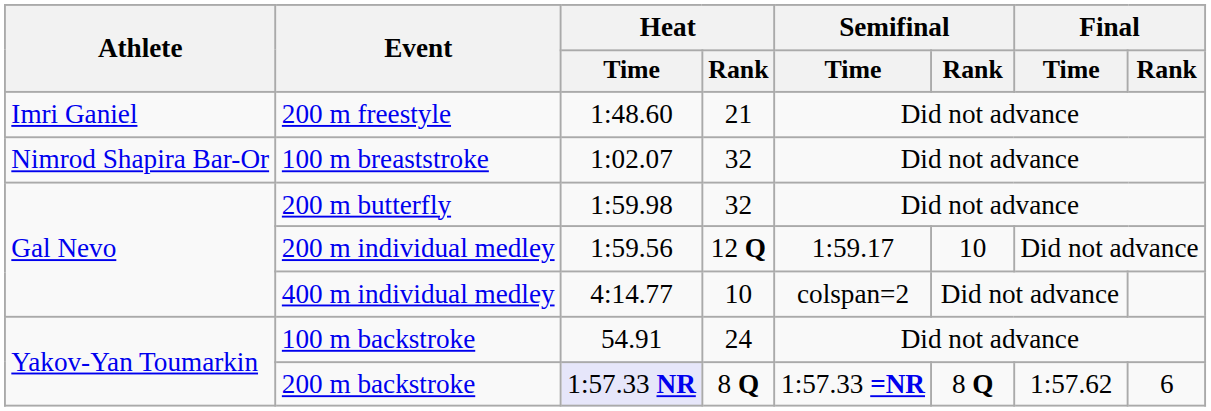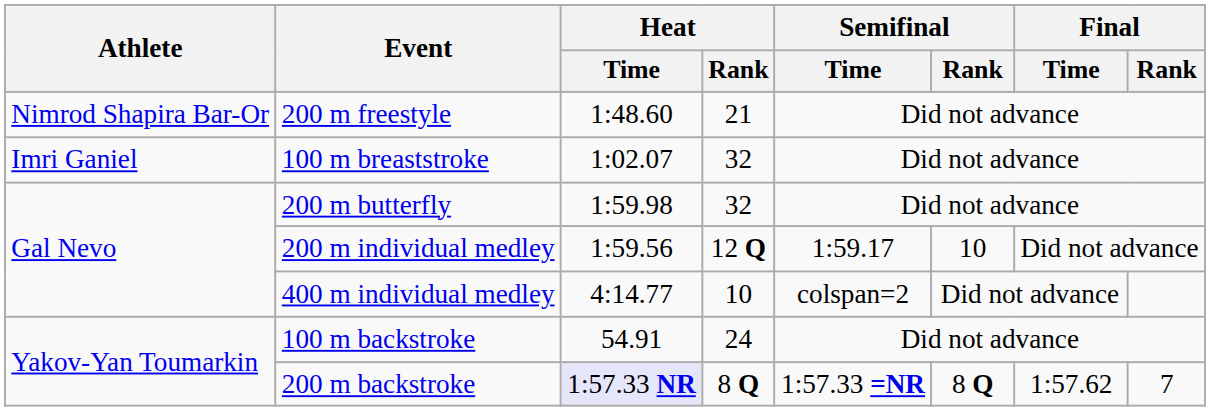(74, 114) Imri Ganiel -> (140, 114) Nimrod Shapira Bar-Or
(140, 159) Nimrod Shapira Bar-Or -> (74, 159) Imri Ganiel
(1167, 384) 6 -> (1167, 384) 7
